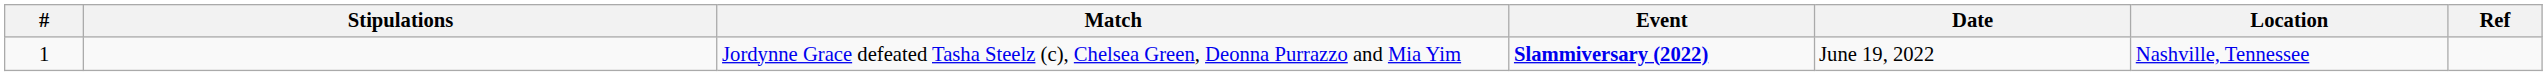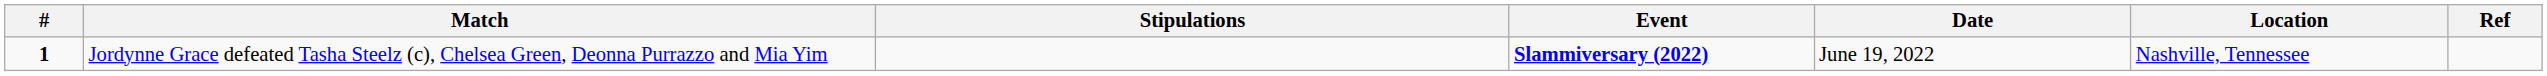columns swapped: (1113, 20) <-> (401, 20)
(44, 53) normal -> (44, 53) bold
